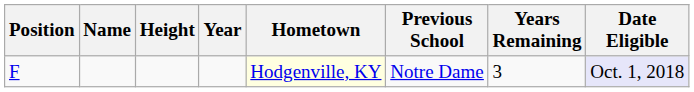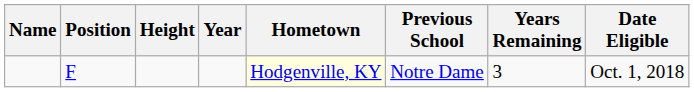columns swapped: (107, 30) <-> (42, 30)
(637, 71) lavender background -> (637, 71) no background
